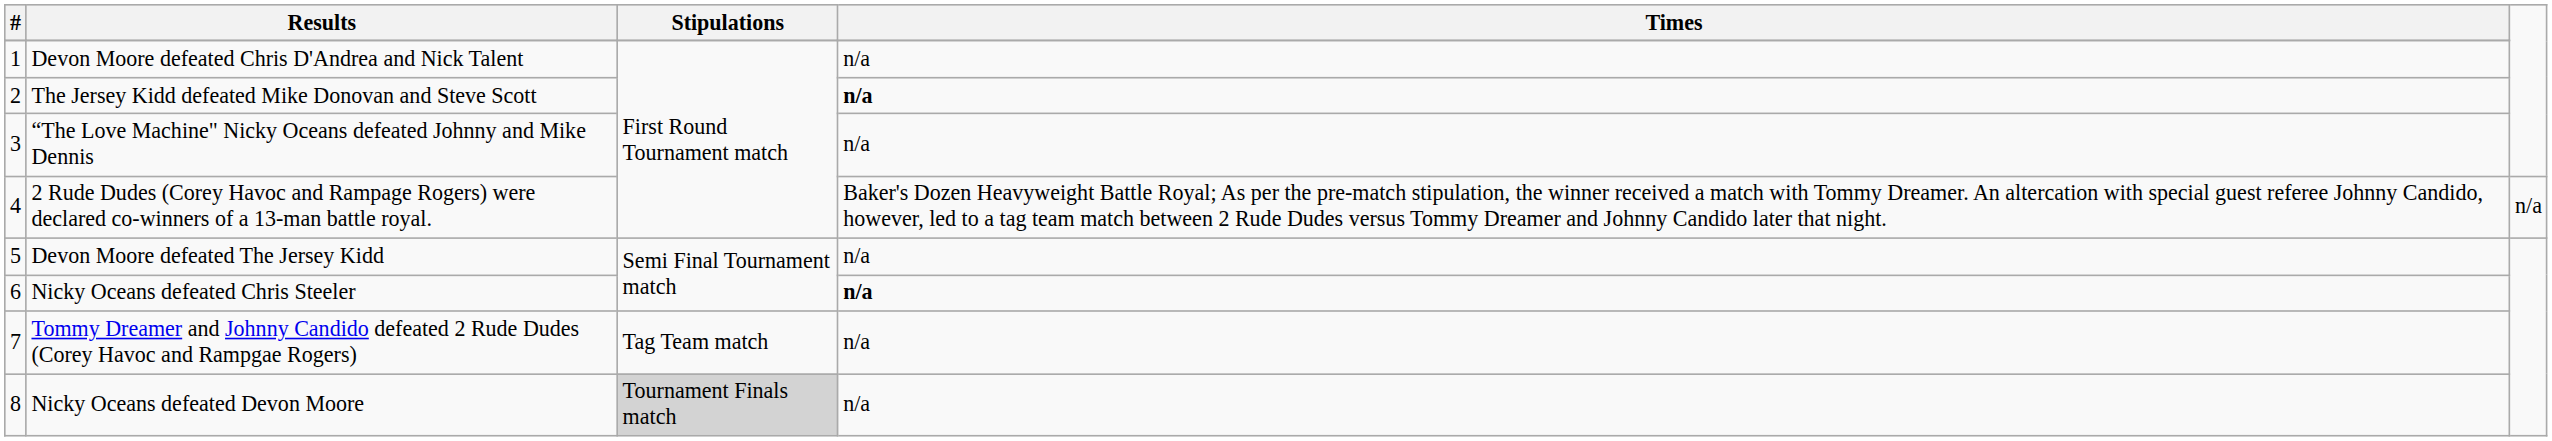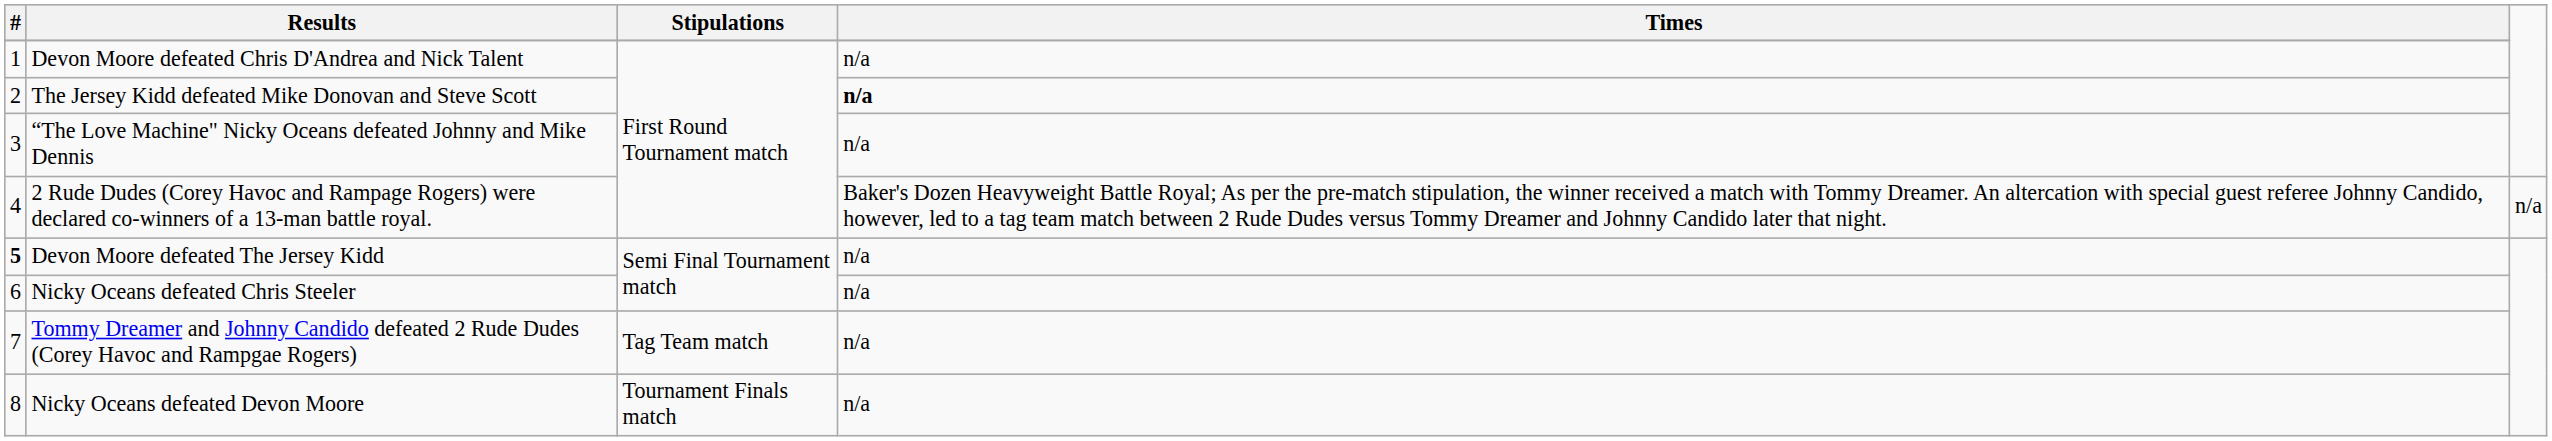(16, 255) normal -> (16, 255) bold
(858, 292) bold -> (857, 292) normal
(705, 403) lightgrey background -> (705, 403) no background
